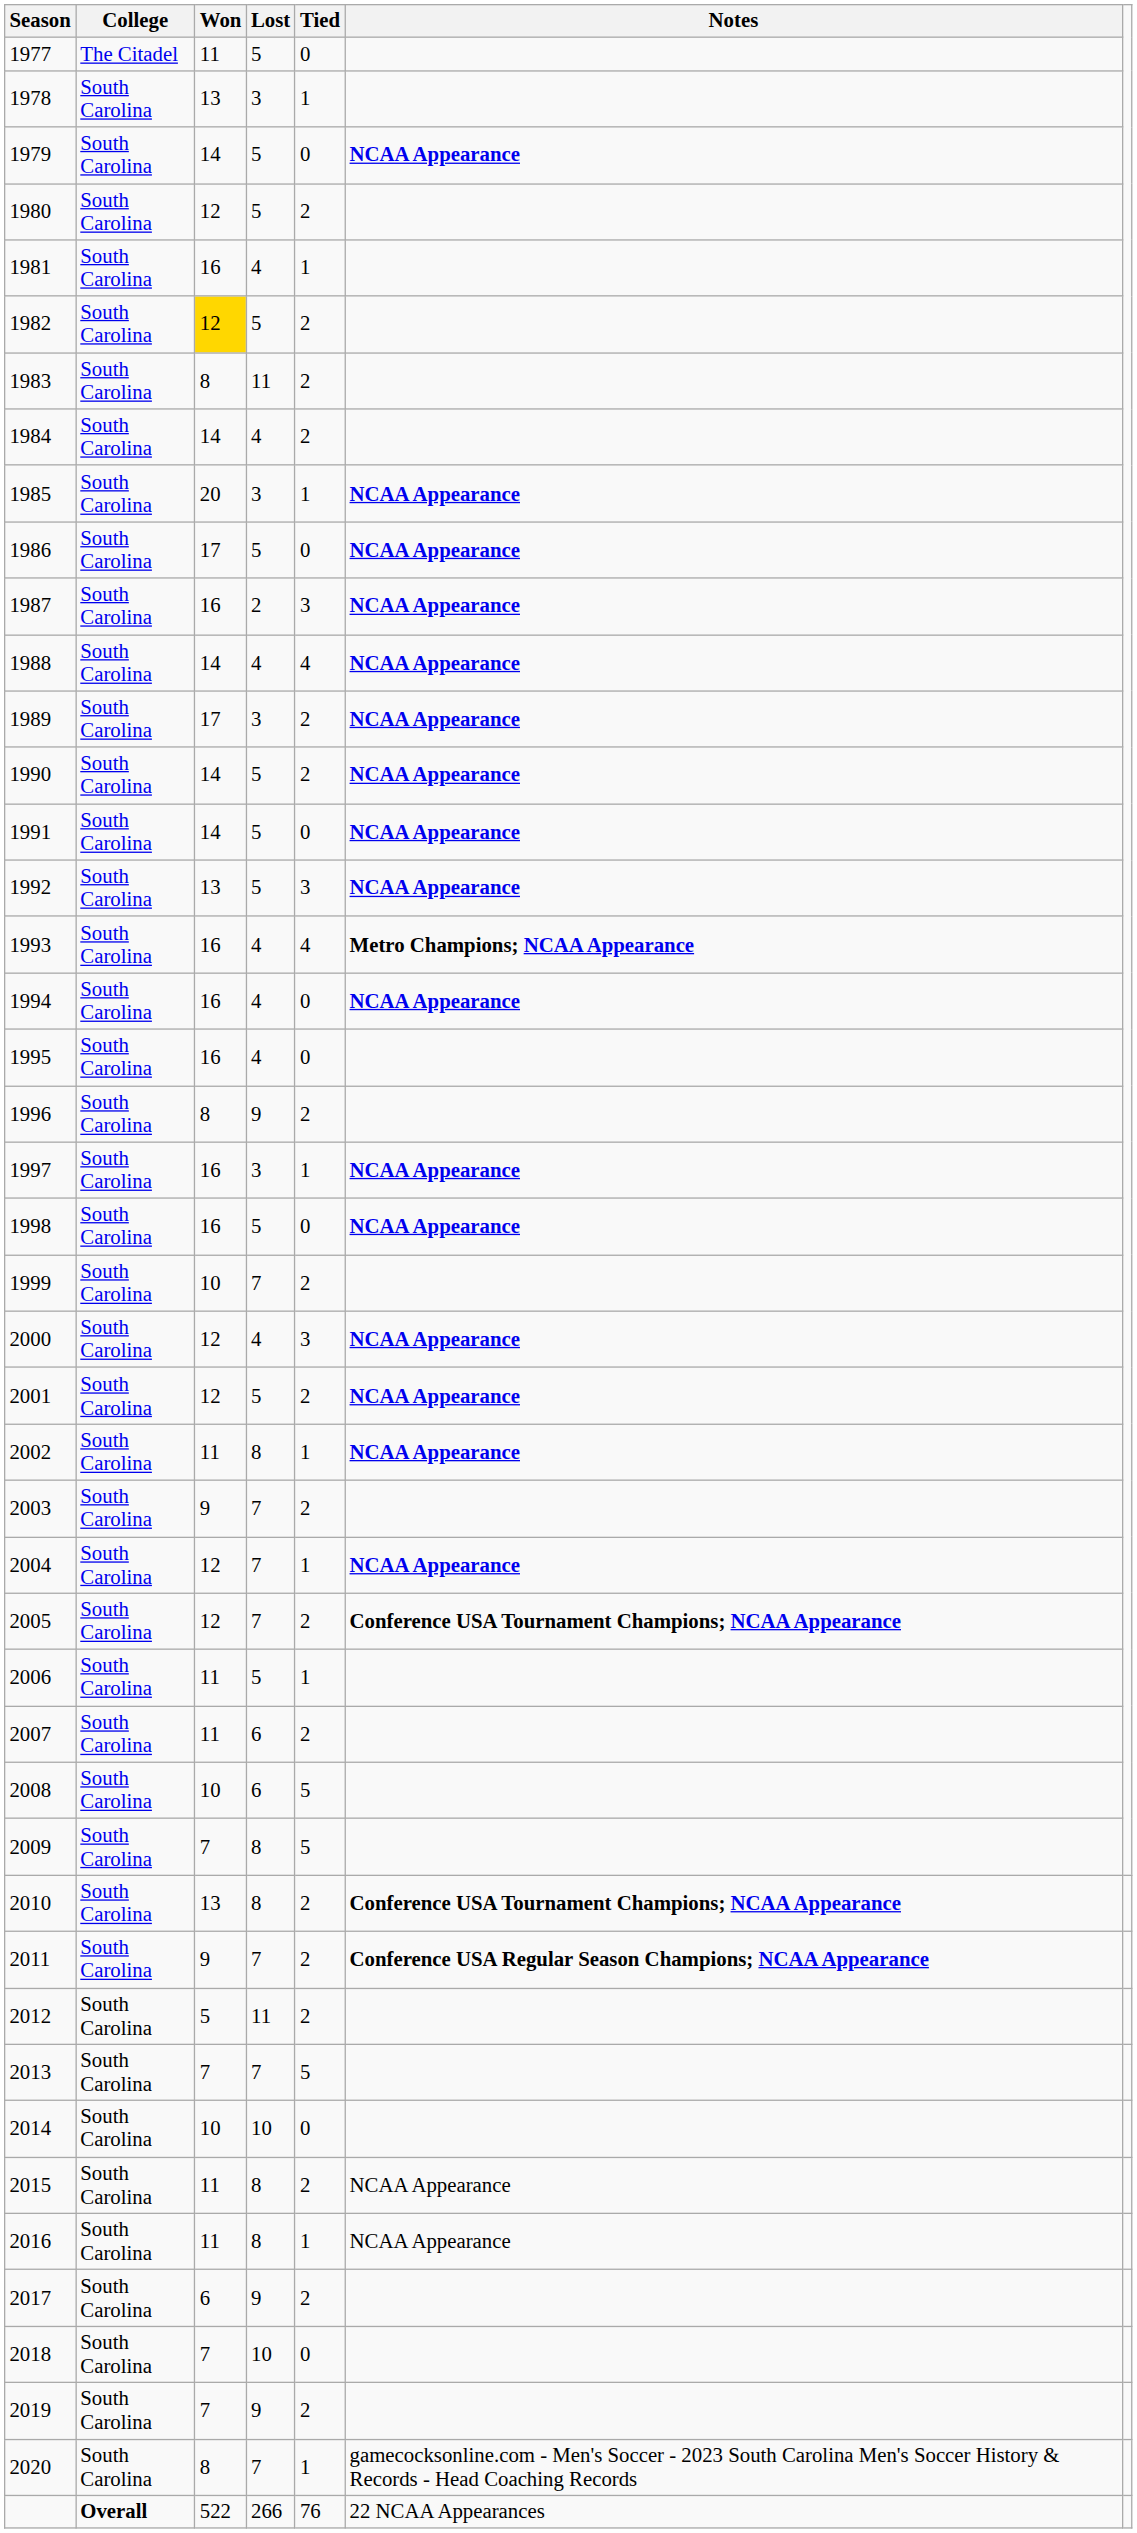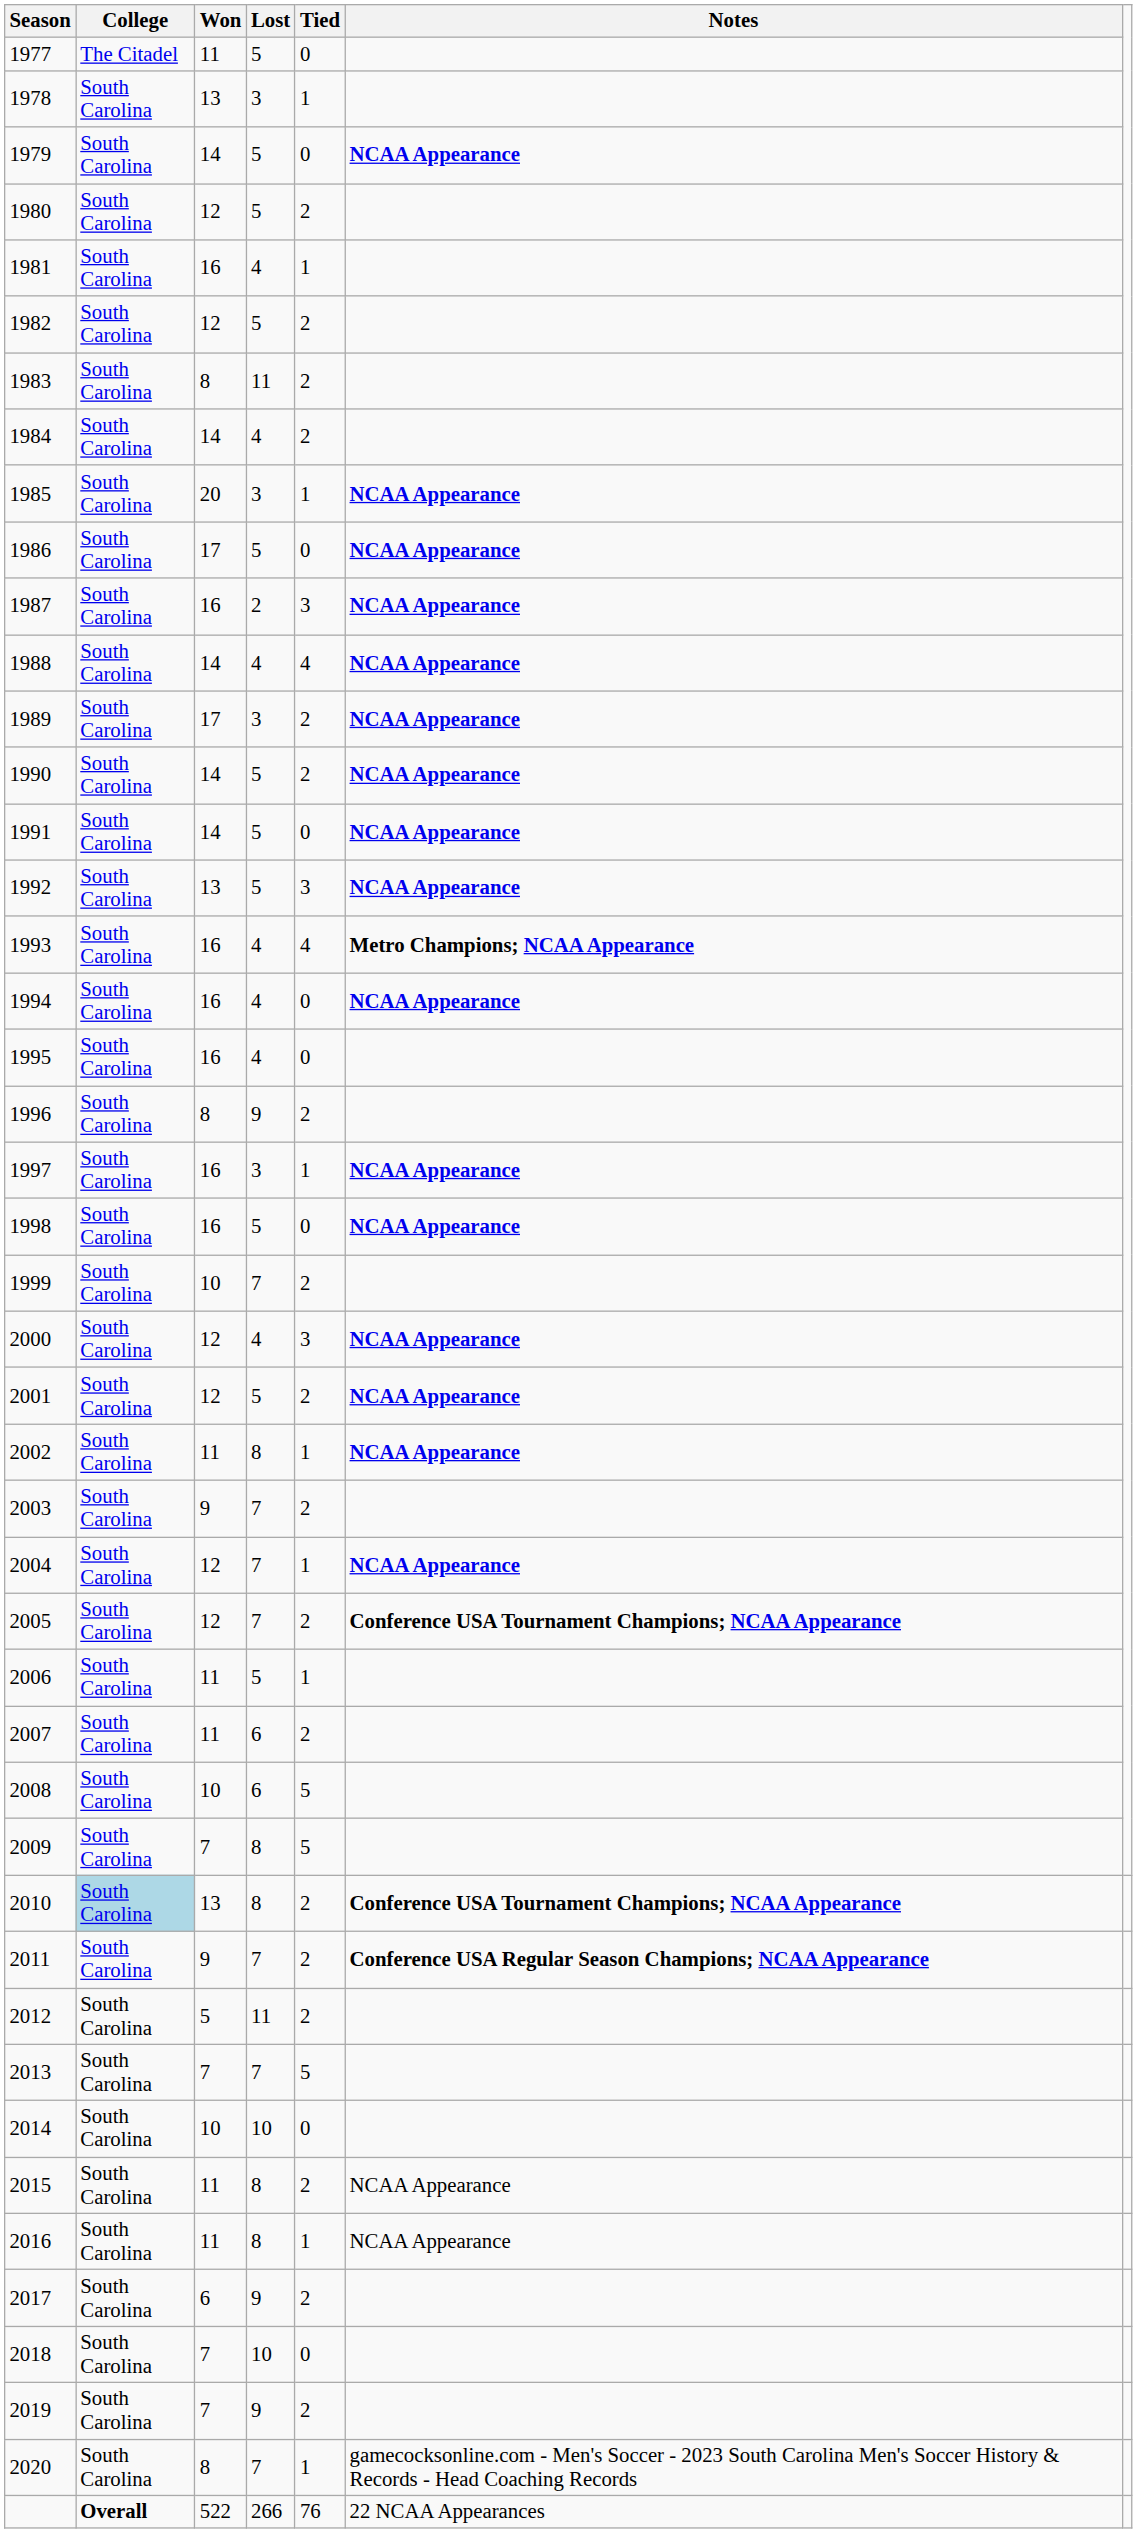(210, 324) gold background -> (210, 324) no background
(116, 1903) no background -> (116, 1903) lightblue background
